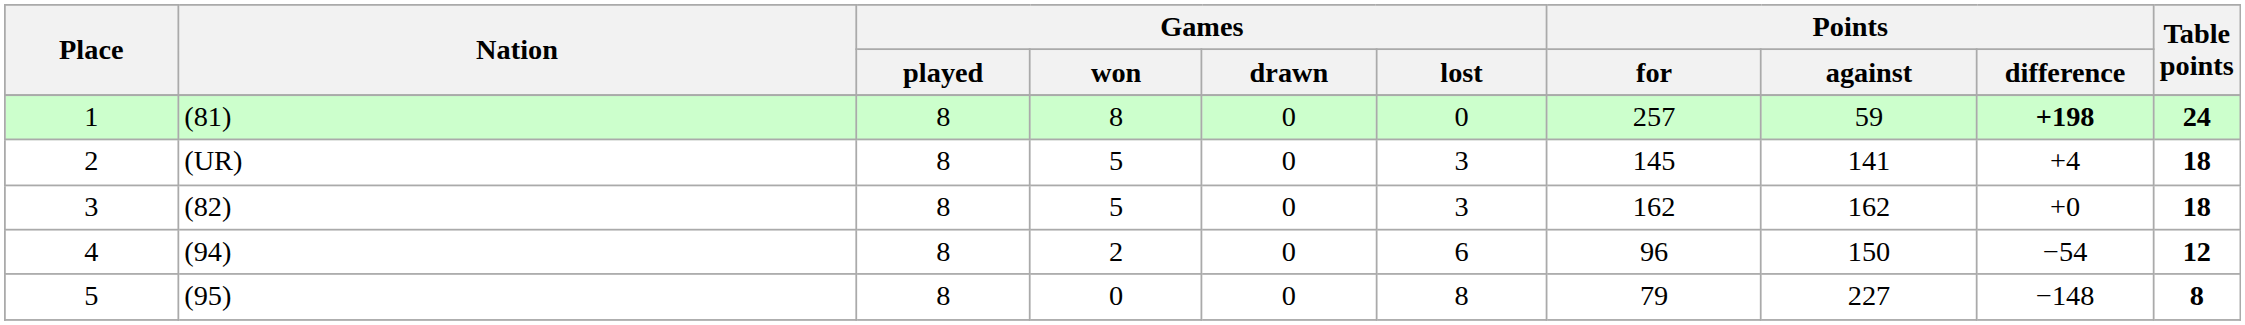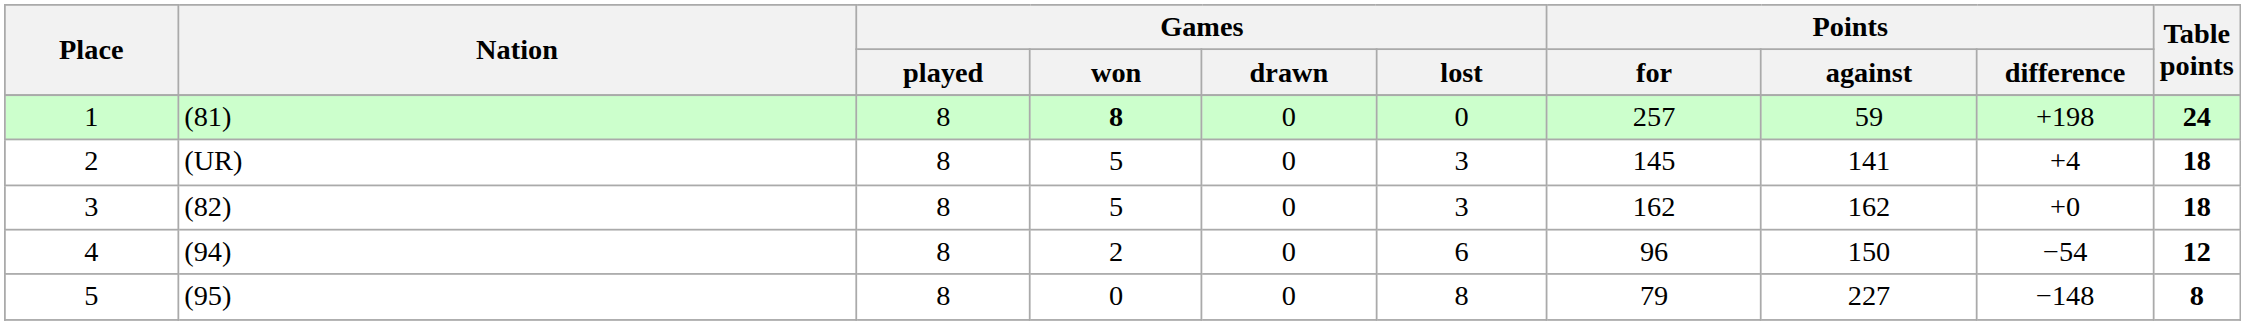(1116, 116) normal -> (1116, 116) bold
(2065, 116) bold -> (2065, 116) normal
